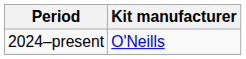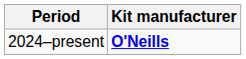(138, 41) normal -> (140, 41) bold
